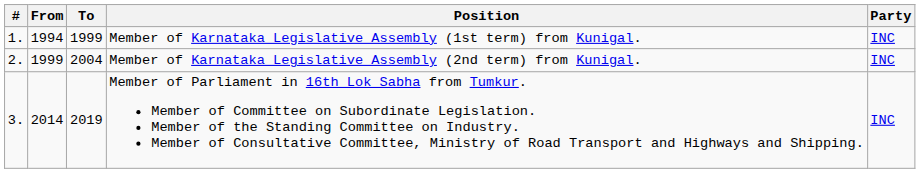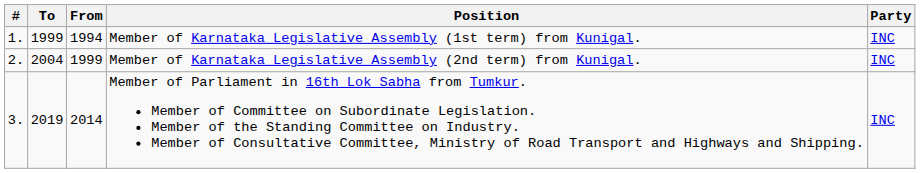columns swapped: (47, 16) <-> (86, 16)
